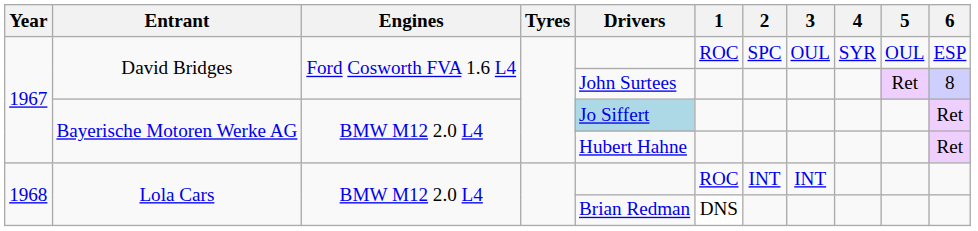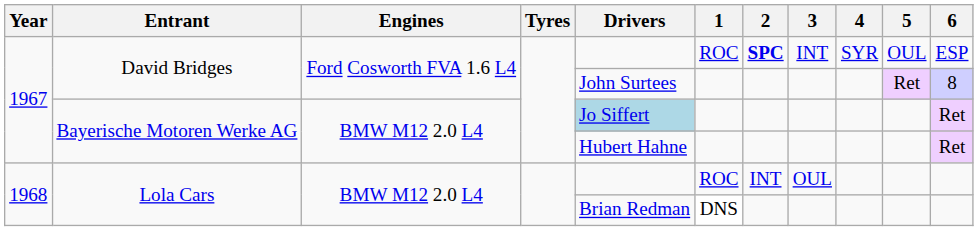(765, 52) normal -> (766, 52) bold
(810, 52) OUL -> (812, 52) INT
(810, 178) INT -> (812, 178) OUL
